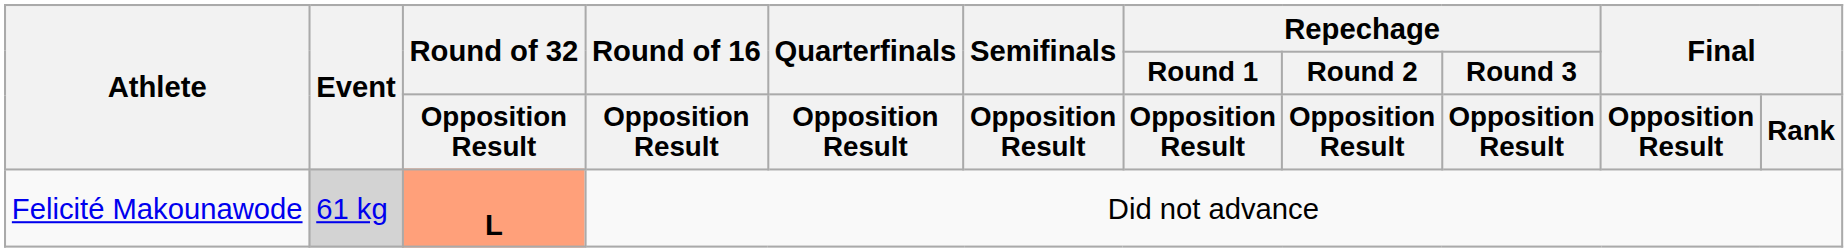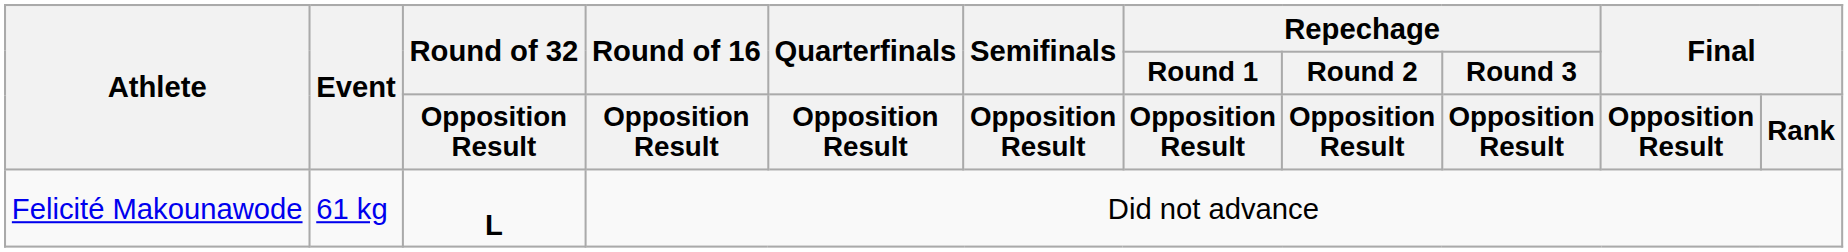(352, 209) lightgrey background -> (352, 209) no background
(494, 225) lightsalmon background -> (494, 225) no background
